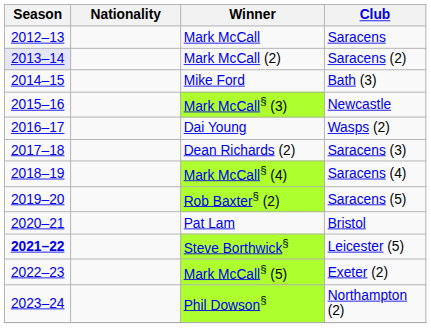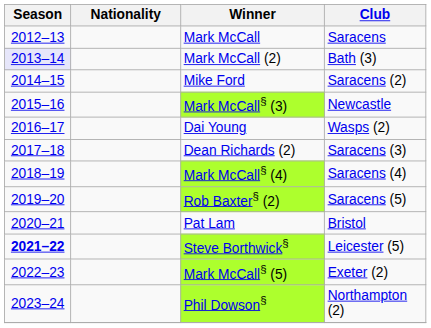(367, 59) Saracens (2) -> (352, 59) Bath (3)
(352, 80) Bath (3) -> (367, 80) Saracens (2)
